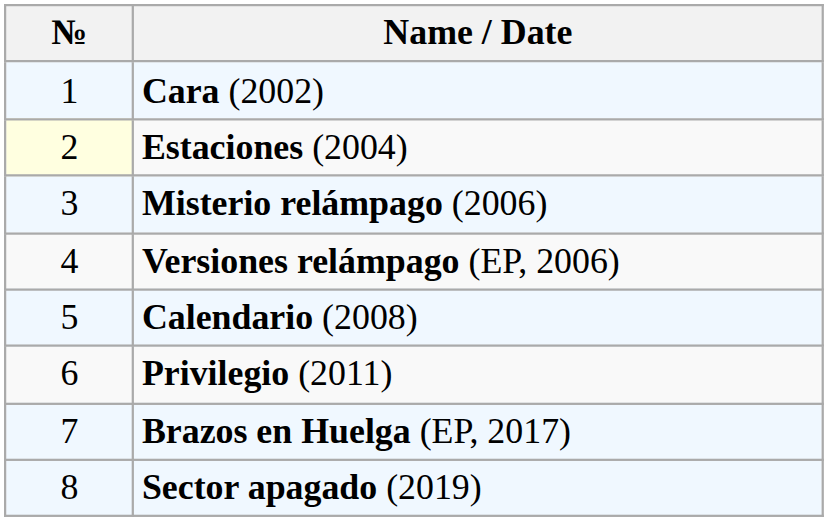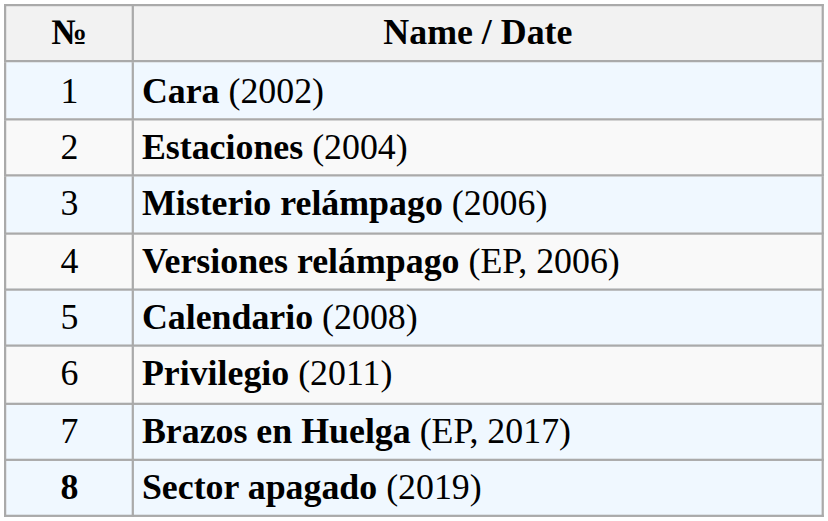(69, 146) lightyellow background -> (69, 146) no background
(69, 487) normal -> (69, 487) bold
